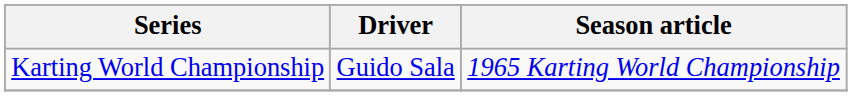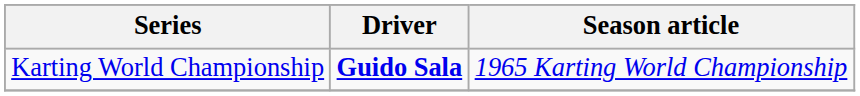(396, 68) normal -> (399, 68) bold
